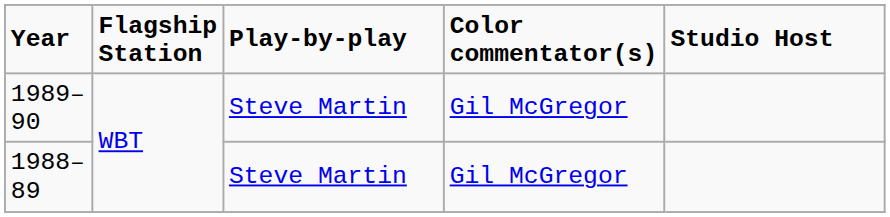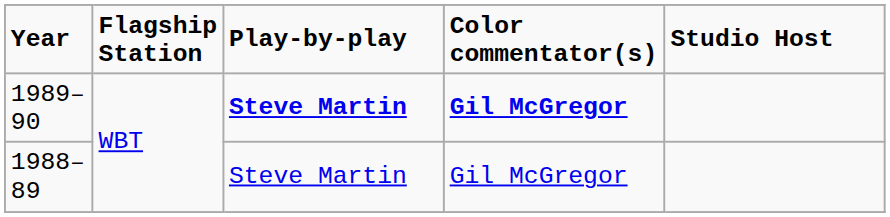(318, 108) normal -> (318, 108) bold
(539, 108) normal -> (539, 108) bold
